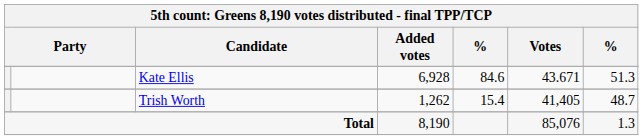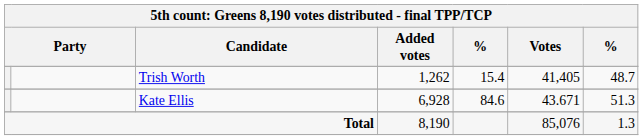rows swapped: (166, 78) <-> (172, 100)
